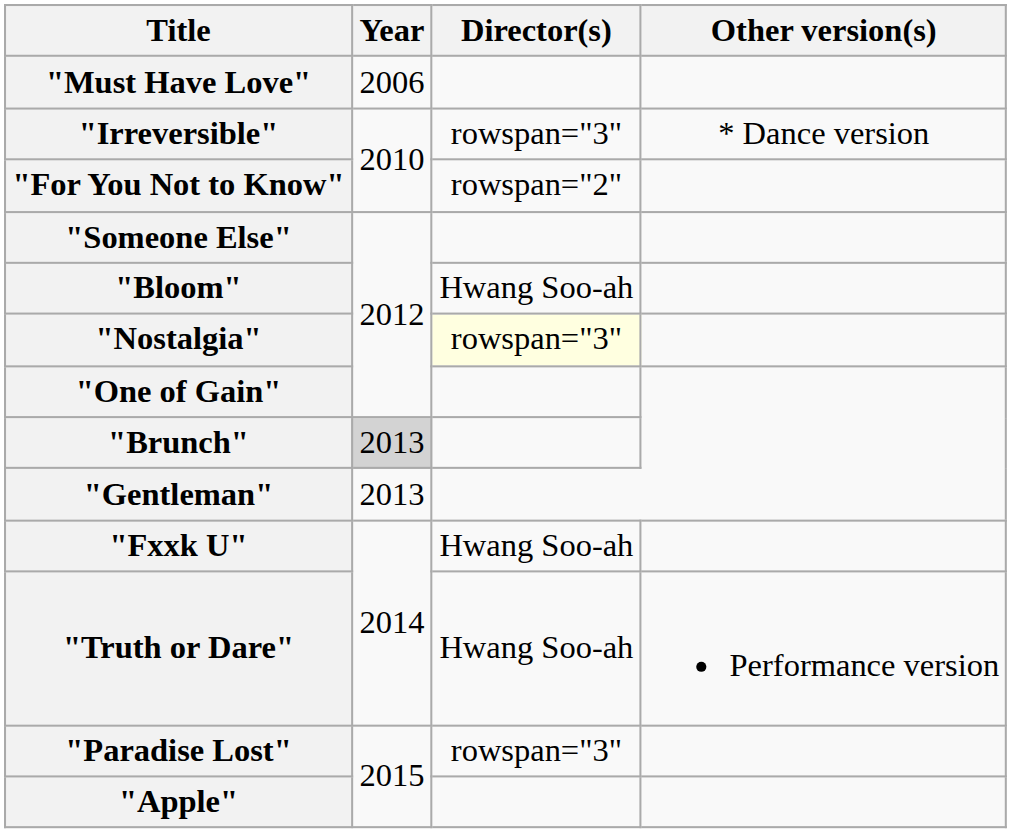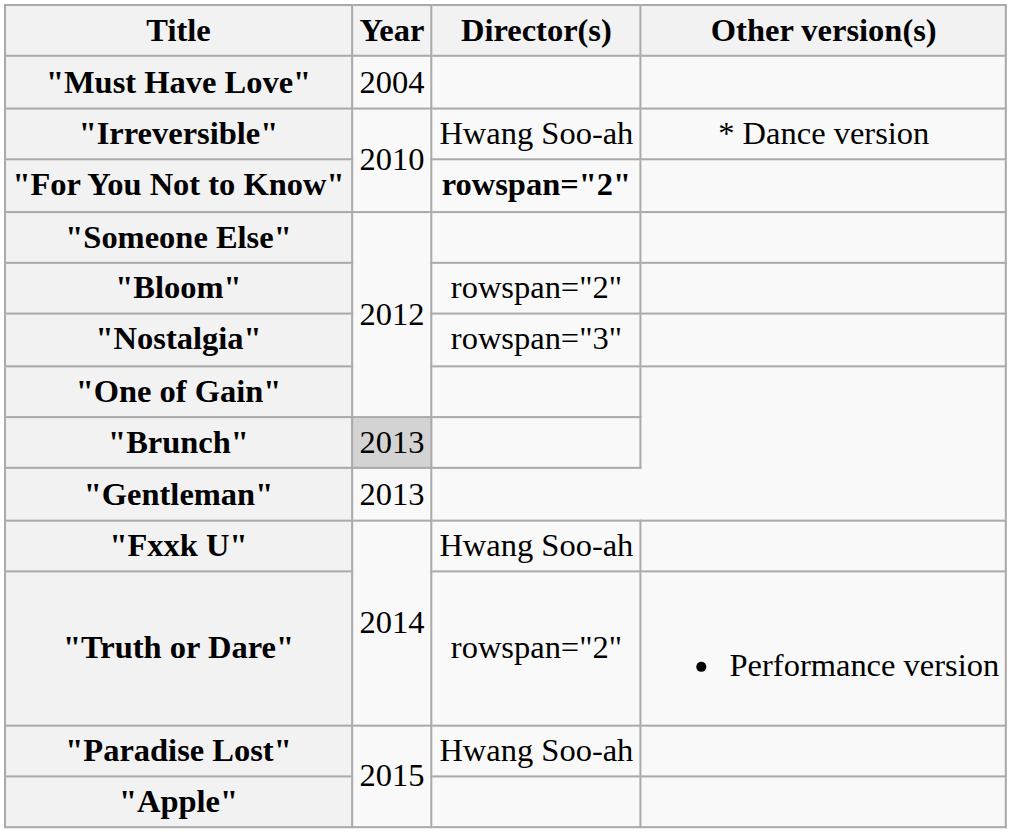(392, 81) 2006 -> (392, 81) 2004
(536, 133) rowspan="3" -> (536, 133) Hwang Soo-ah
(536, 184) normal -> (536, 184) bold
(536, 287) Hwang Soo-ah -> (536, 287) rowspan="2"
(536, 339) lightyellow background -> (536, 339) no background
(536, 647) Hwang Soo-ah -> (536, 647) rowspan="2"
(536, 749) rowspan="3" -> (536, 749) Hwang Soo-ah
